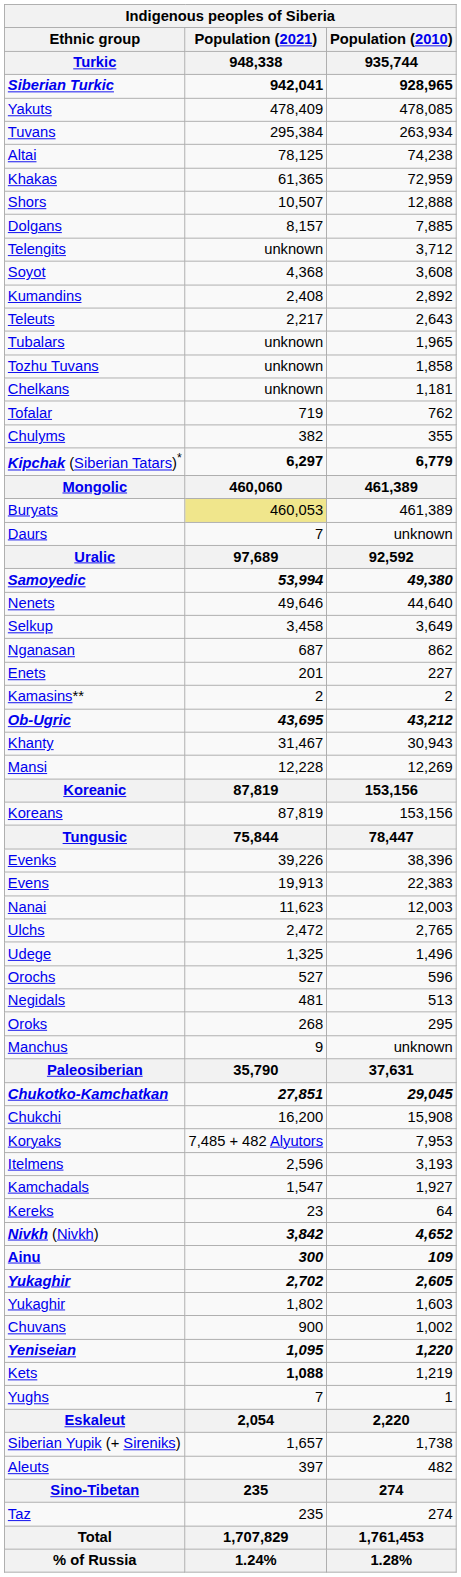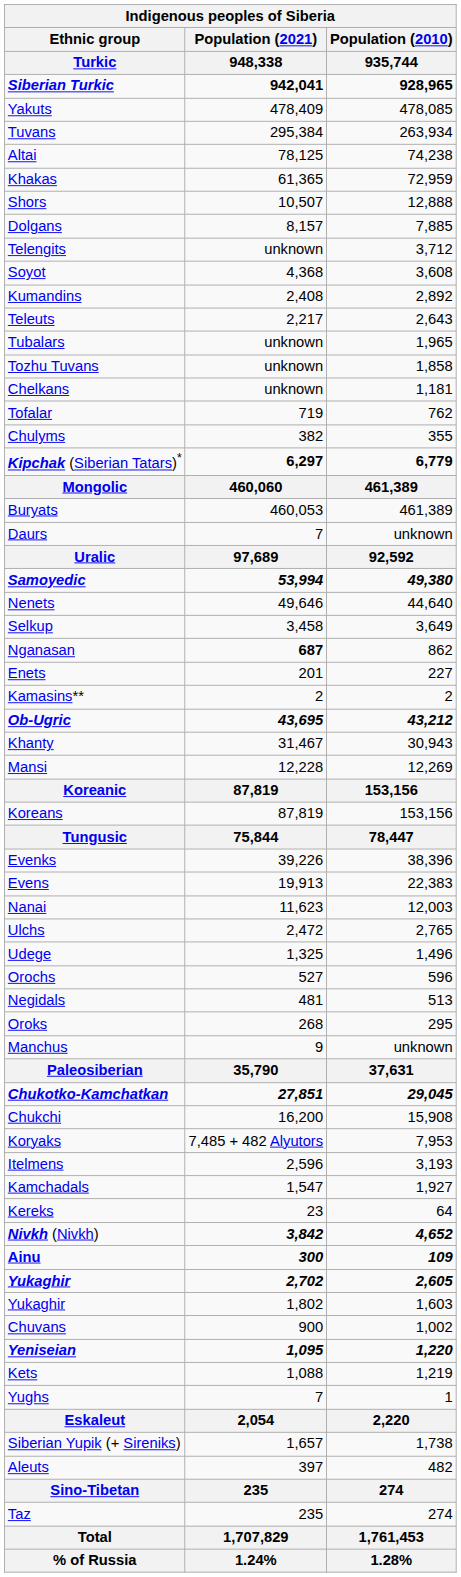(297, 510) khaki background -> (297, 510) no background
(311, 650) normal -> (311, 650) bold
(305, 1374) bold -> (305, 1374) normal
